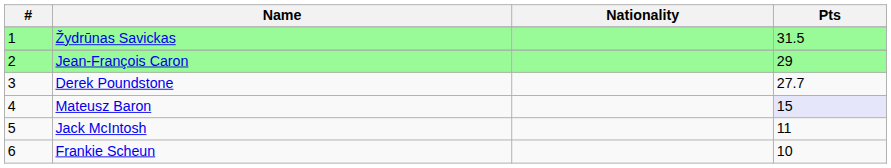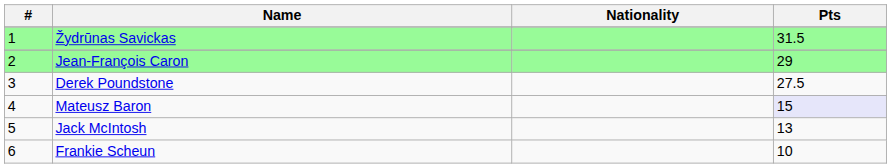(791, 83) 27.7 -> (791, 83) 27.5
(784, 128) 11 -> (785, 128) 13
